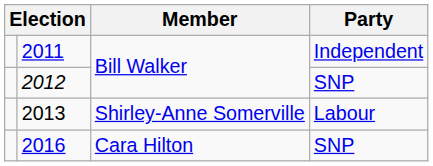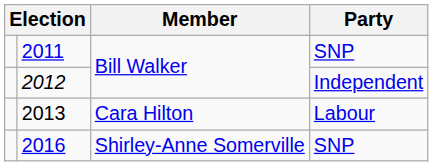(369, 51) Independent -> (334, 51) SNP
(334, 82) SNP -> (369, 82) Independent
(200, 113) Shirley-Anne Somerville -> (144, 113) Cara Hilton
(144, 144) Cara Hilton -> (200, 144) Shirley-Anne Somerville
